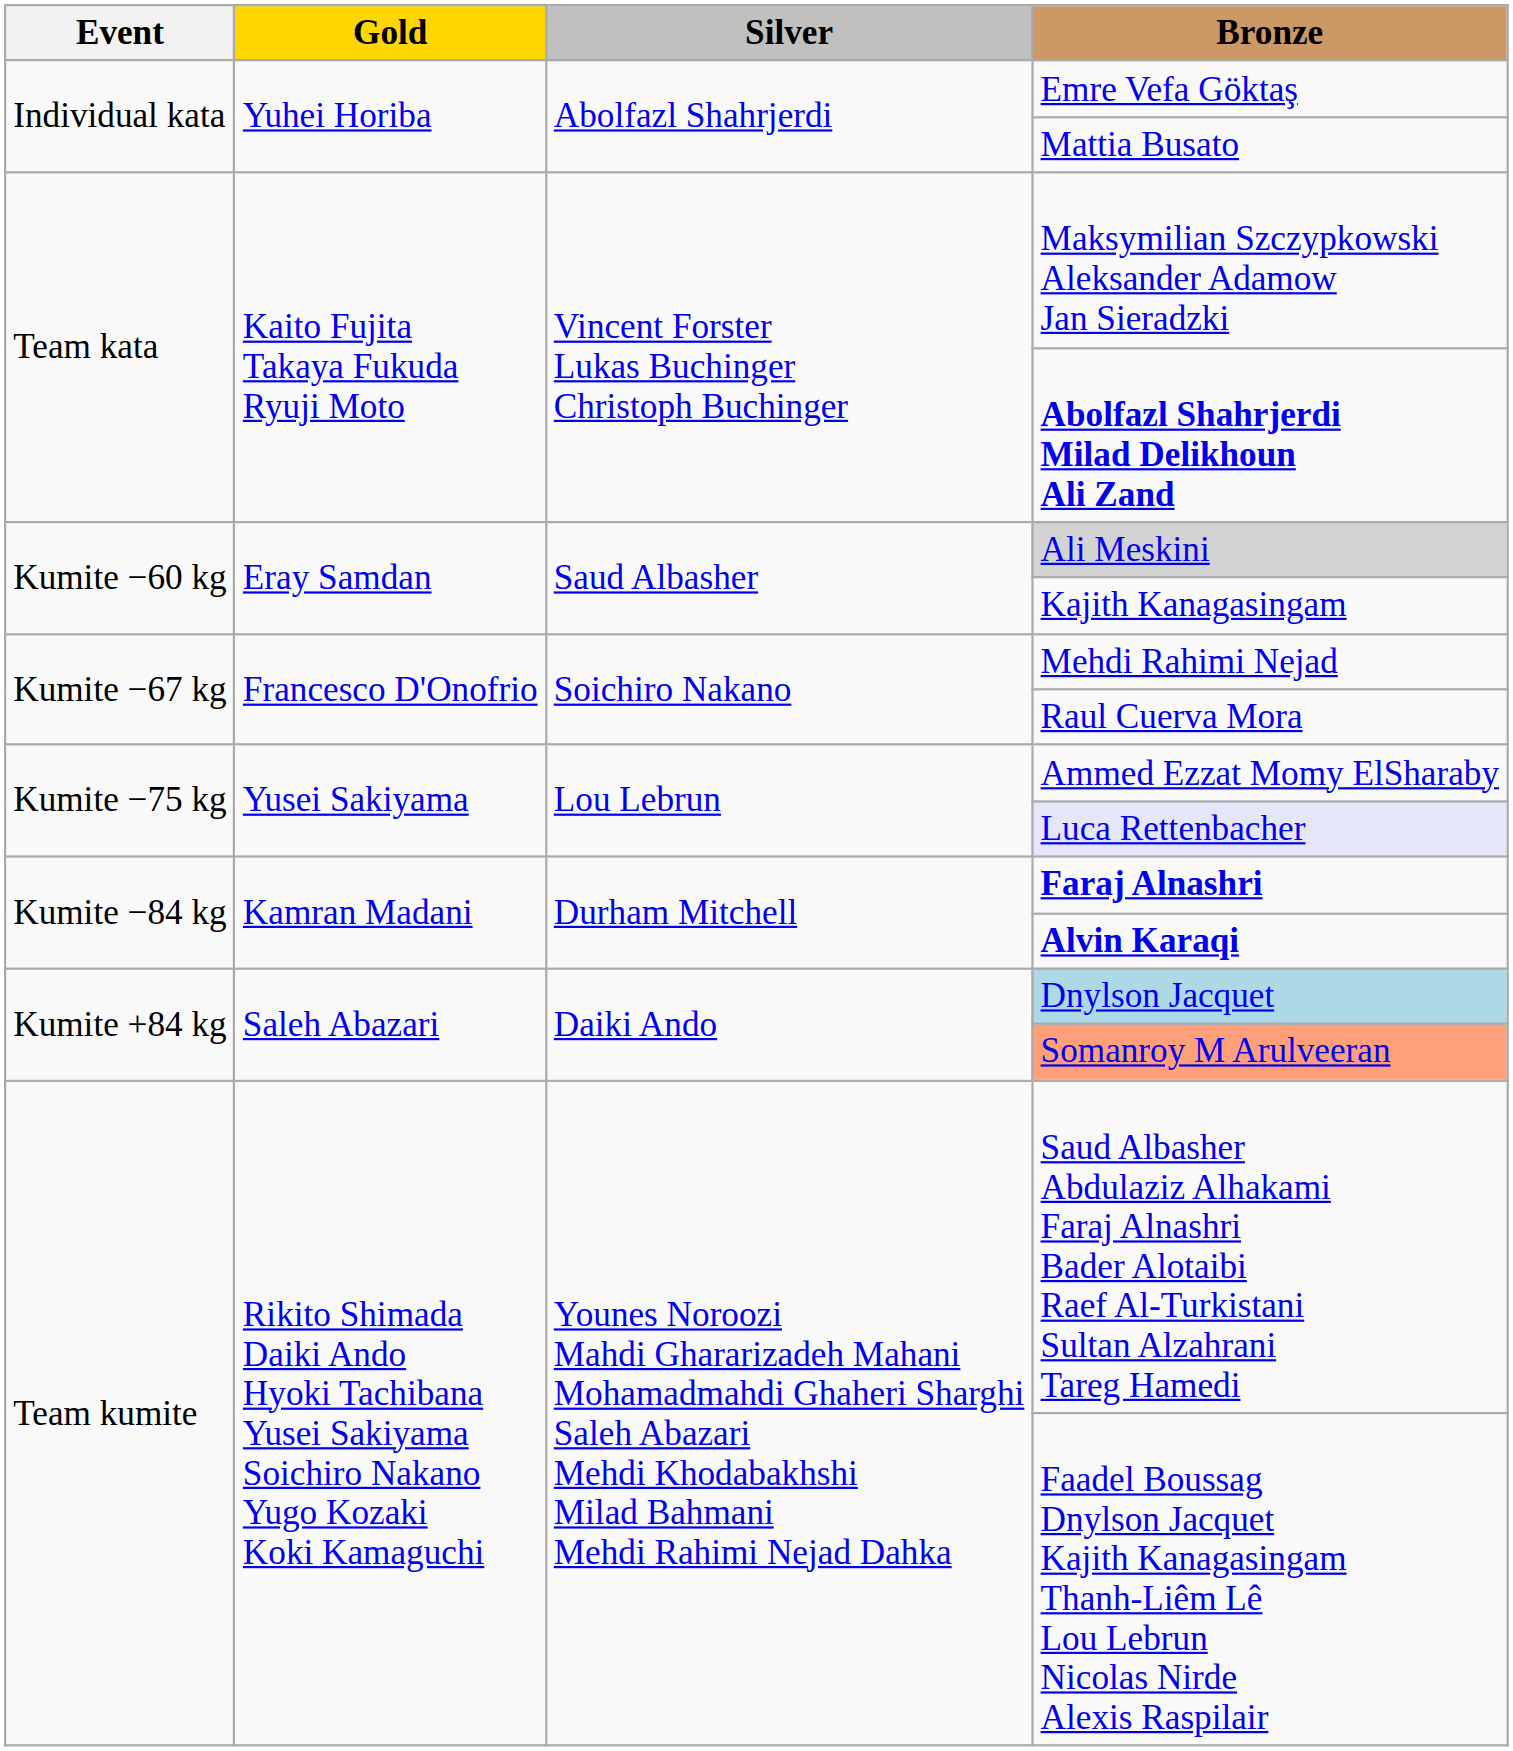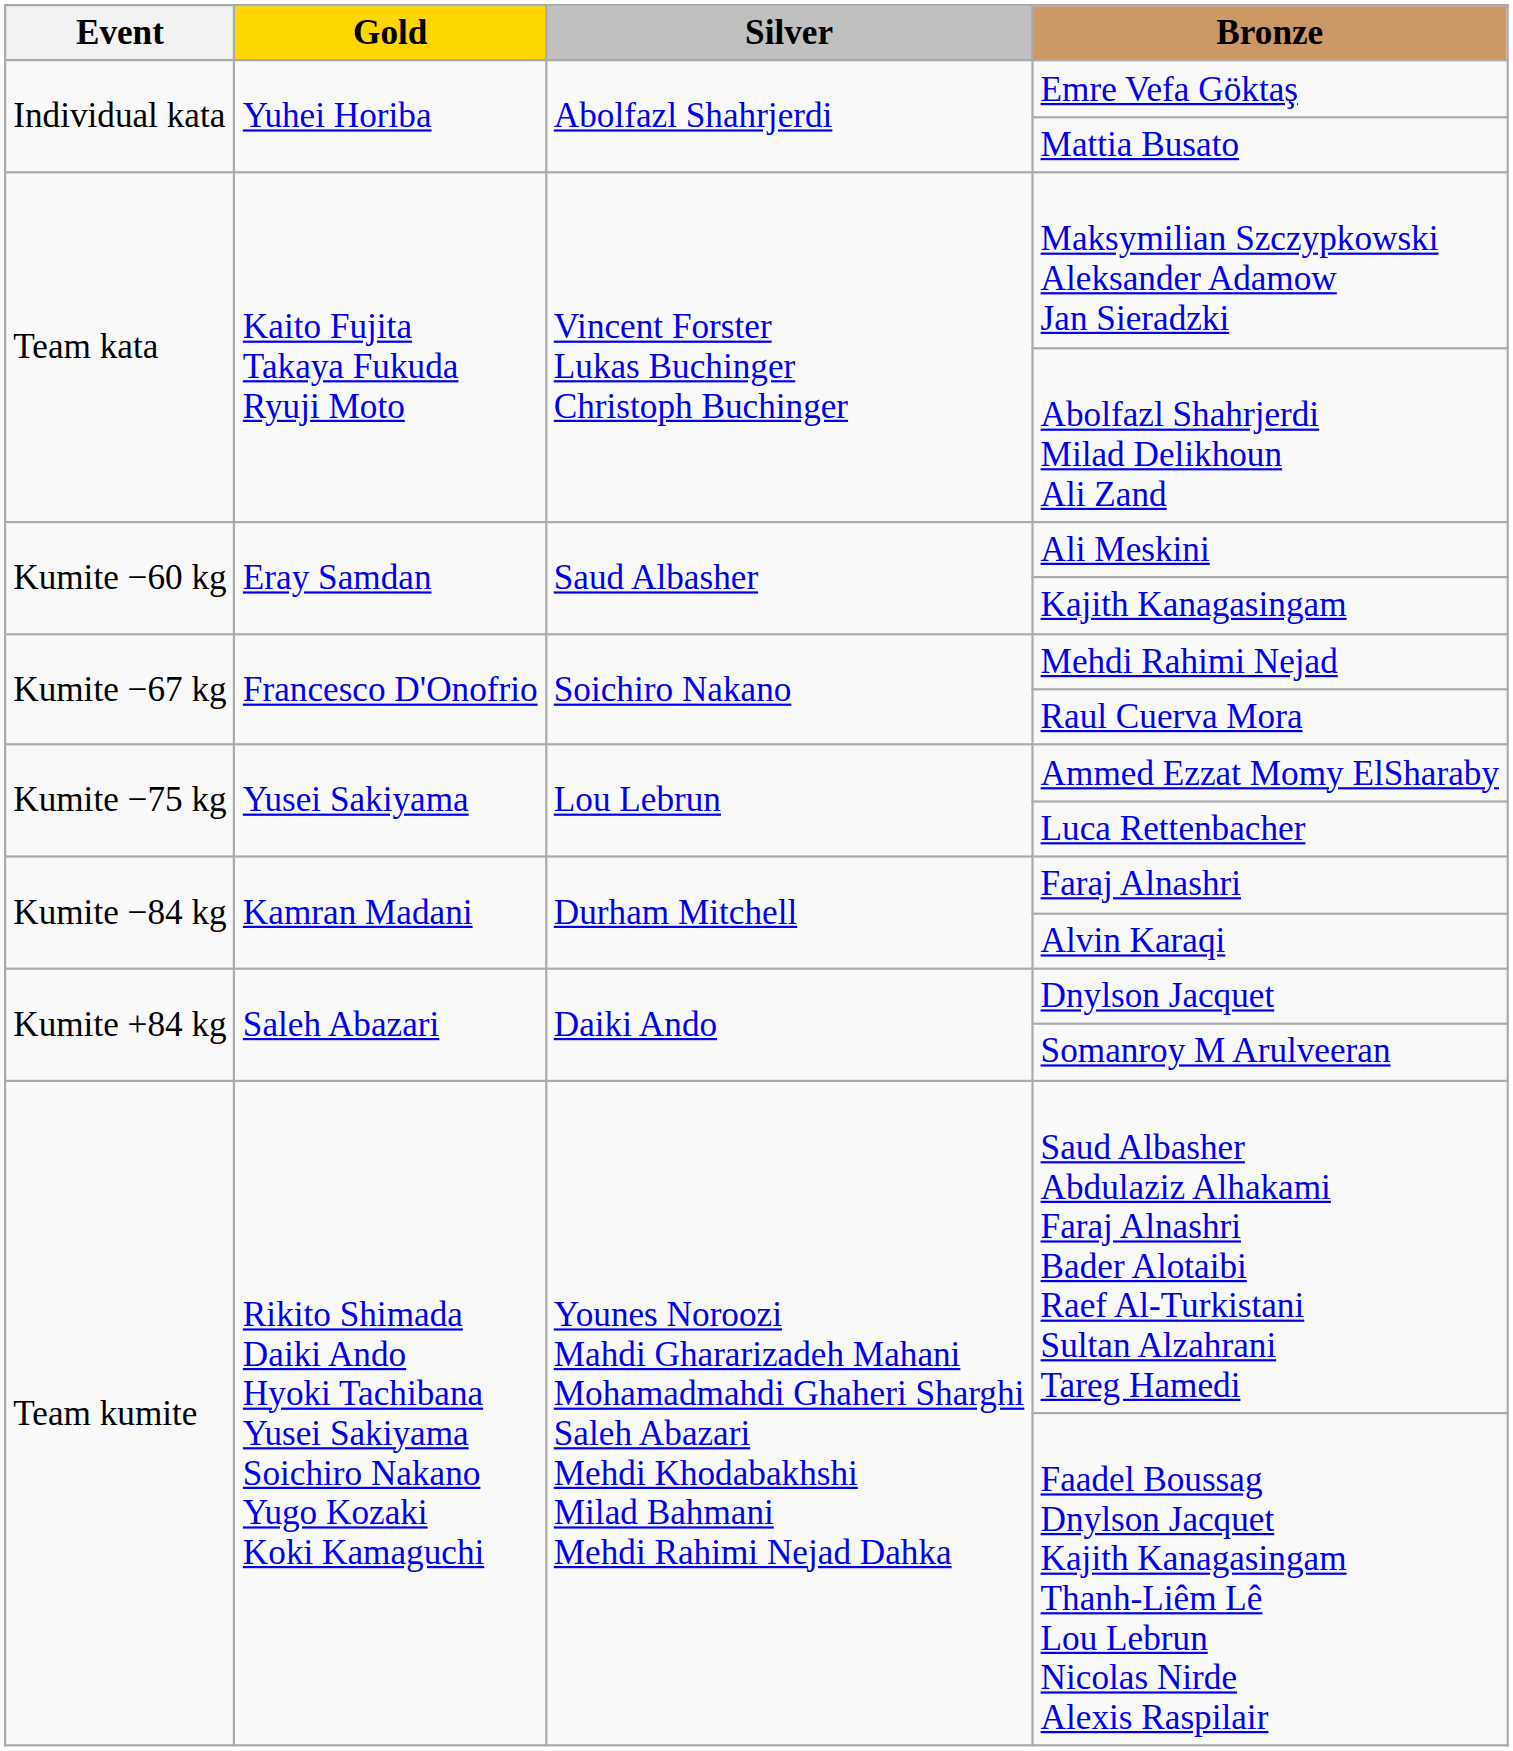(1191, 453) bold -> (1180, 453) normal
(1125, 549) lightgrey background -> (1125, 549) no background
(1173, 828) lavender background -> (1173, 828) no background
(1152, 884) bold -> (1141, 884) normal
(1140, 939) bold -> (1133, 939) normal
(1157, 995) lightblue background -> (1157, 995) no background
(1216, 1051) lightsalmon background -> (1216, 1051) no background
